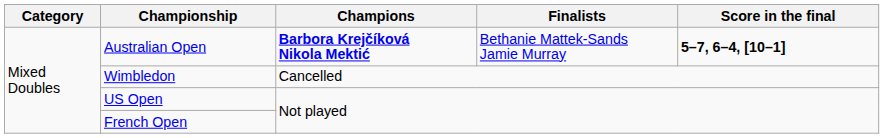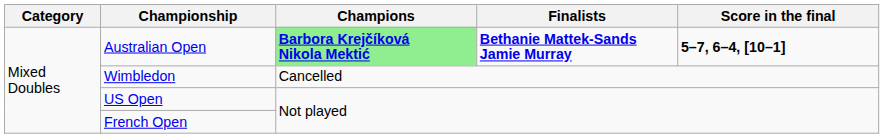(344, 47) no background -> (344, 47) lightgreen background
(554, 47) normal -> (558, 47) bold
